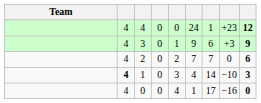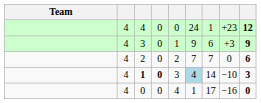(126, 75) bold -> (126, 75) normal
(143, 75) normal -> (143, 75) bold
(160, 75) normal -> (160, 75) bold
(194, 75) no background -> (194, 75) lightblue background
